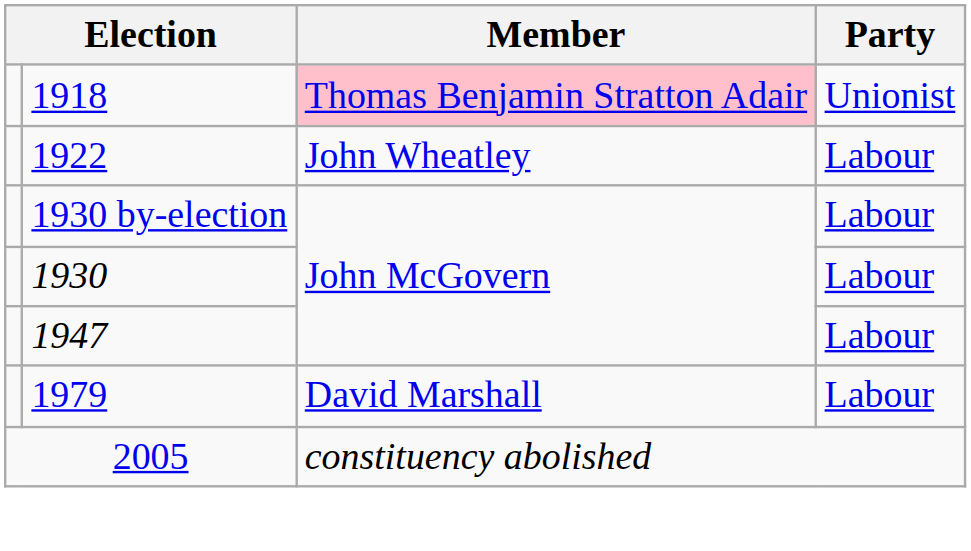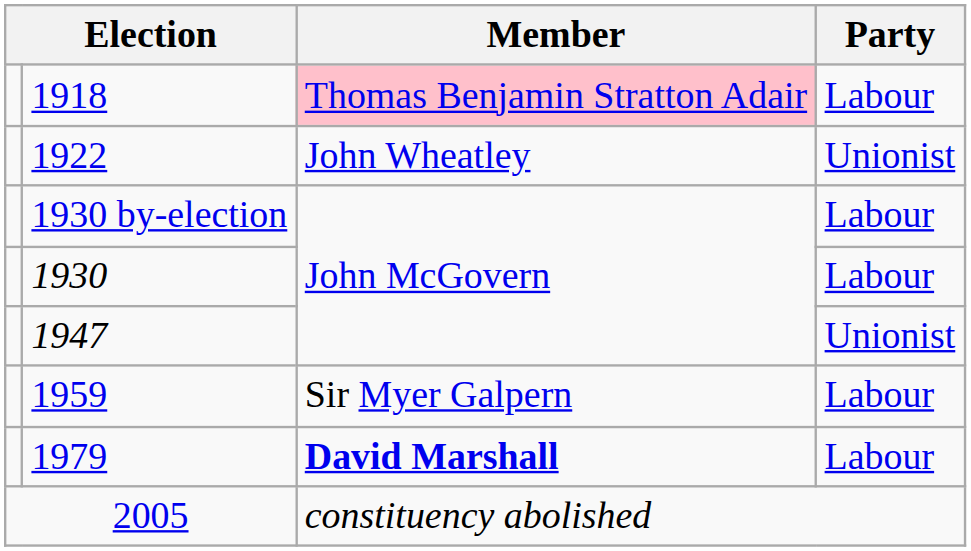(890, 94) Unionist -> (879, 94) Labour
(879, 154) Labour -> (890, 154) Unionist
(879, 335) Labour -> (890, 335) Unionist
+ row: (69, 395)
(423, 395) normal -> (432, 455) bold
